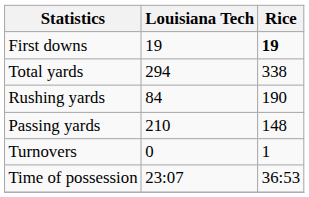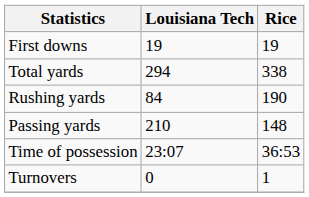(270, 45) bold -> (270, 45) normal
rows swapped: (43, 151) <-> (73, 178)
